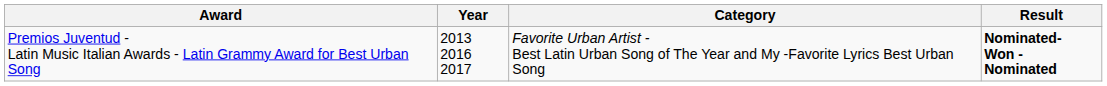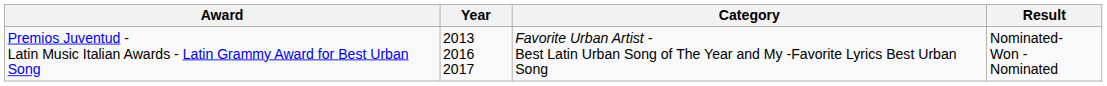(1023, 53) bold -> (1026, 53) normal
